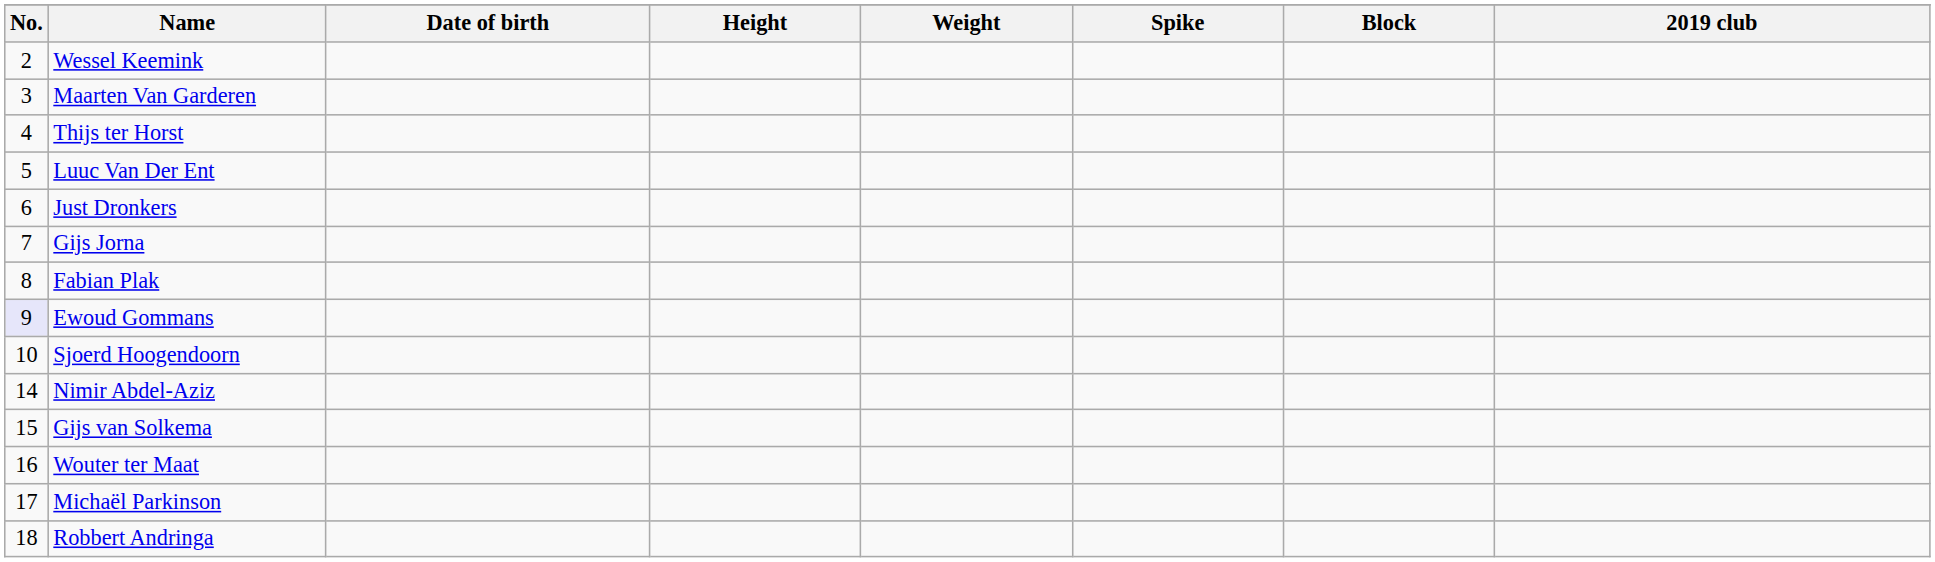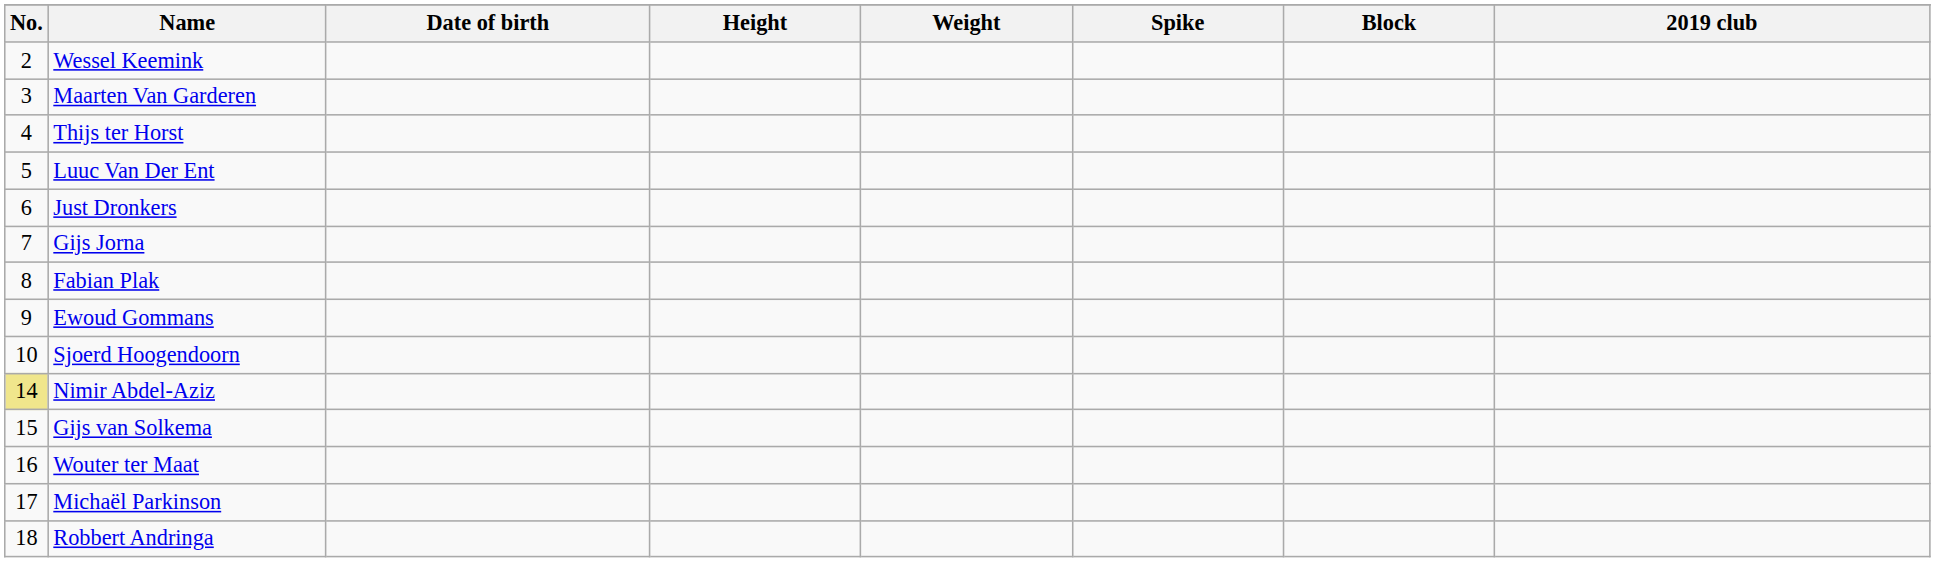(26, 317) lavender background -> (26, 317) no background
(26, 391) no background -> (26, 391) khaki background
